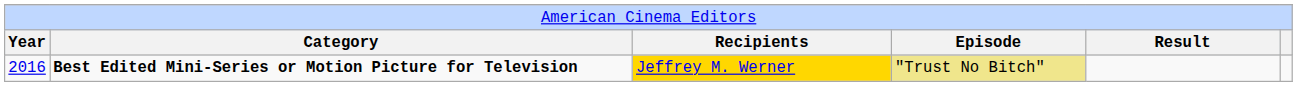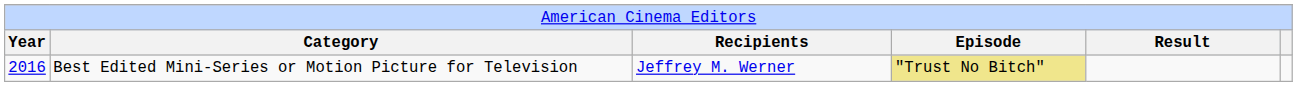(315, 68) bold -> (315, 68) normal
(716, 68) gold background -> (716, 68) no background
